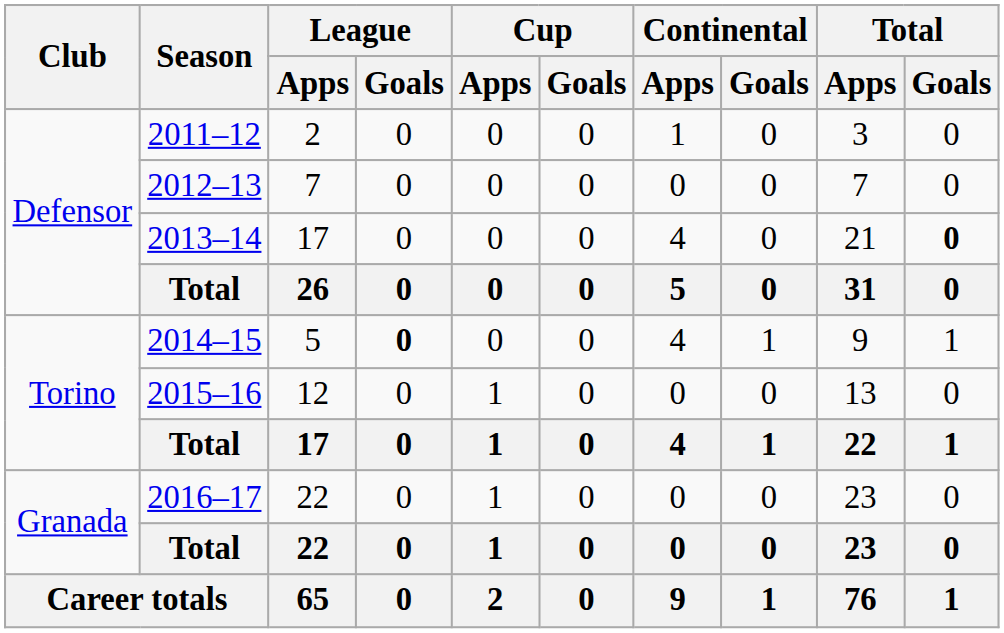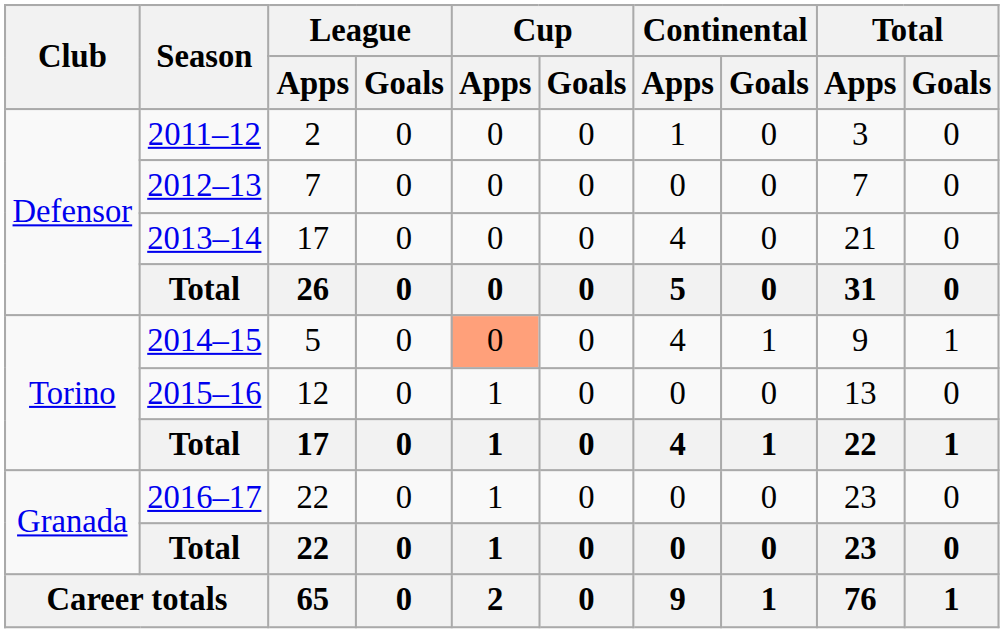(951, 237) bold -> (951, 237) normal
(404, 340) bold -> (404, 340) normal
(495, 340) no background -> (495, 340) lightsalmon background
